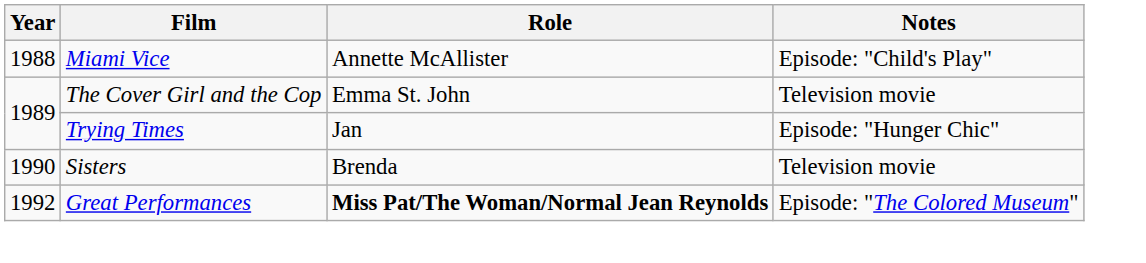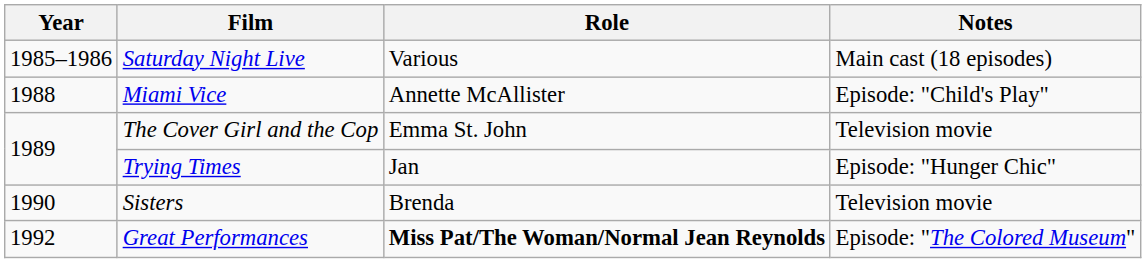+ row: (214, 58)
